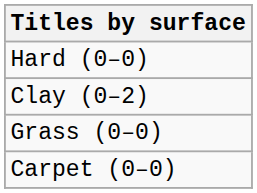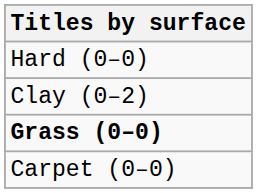(87, 133) normal -> (87, 133) bold
